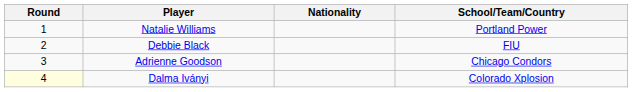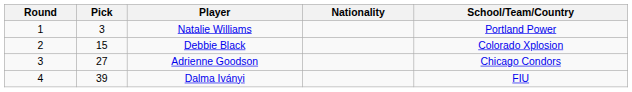+ column: (102, 12)
(511, 45) FIU -> (521, 45) Colorado Xplosion
(44, 78) lightyellow background -> (41, 78) no background
(511, 78) Colorado Xplosion -> (521, 78) FIU
